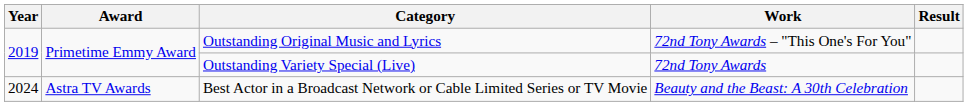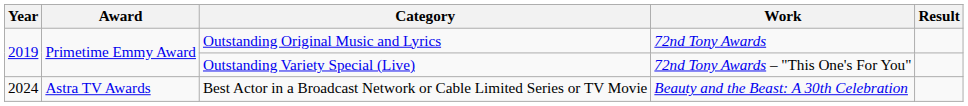(783, 40) 72nd Tony Awards – "This One's For You" -> (710, 40) 72nd Tony Awards
(710, 64) 72nd Tony Awards -> (783, 64) 72nd Tony Awards – "This One's For You"
